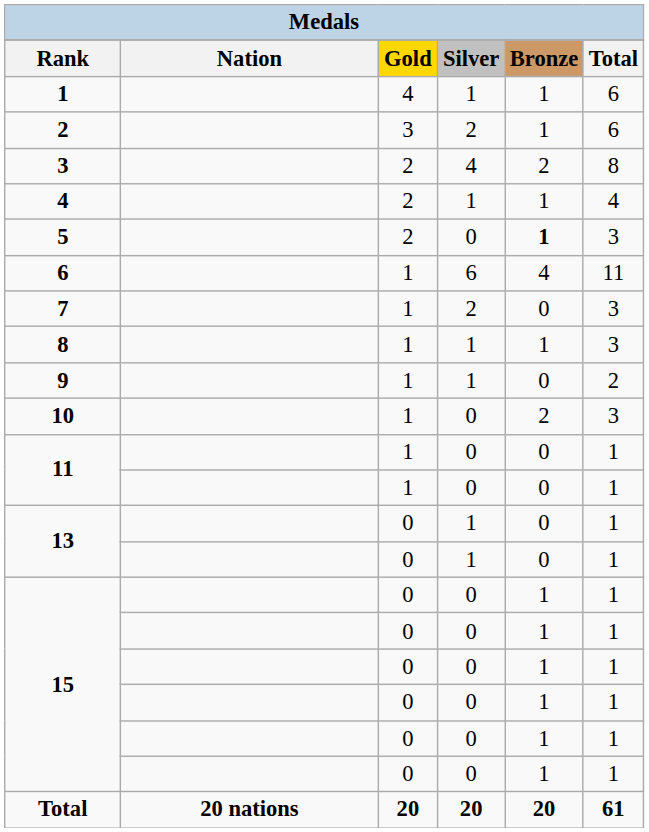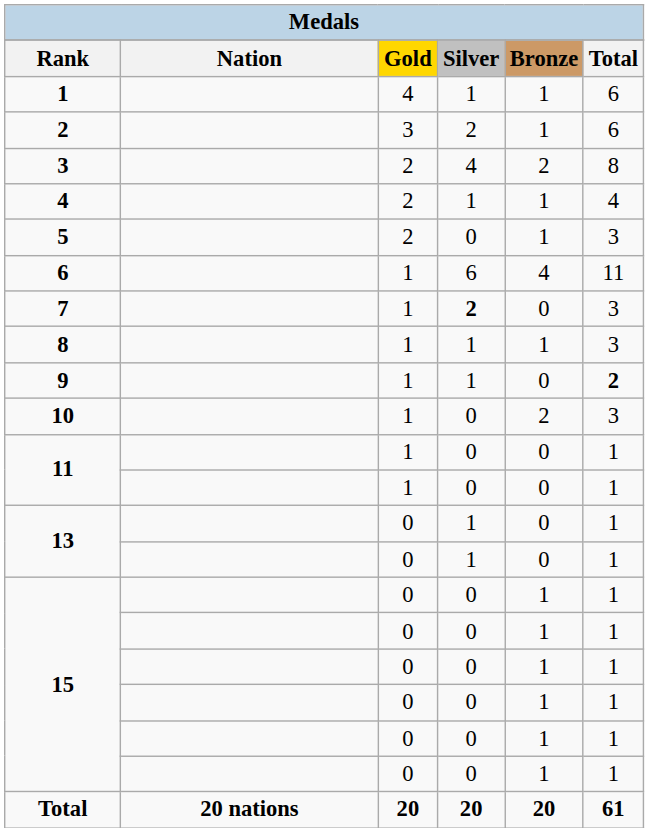(544, 237) bold -> (544, 237) normal
(471, 308) normal -> (471, 308) bold
(613, 380) normal -> (613, 380) bold
